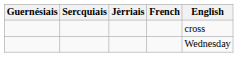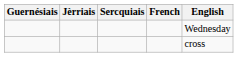columns swapped: (85, 12) <-> (128, 12)
(195, 28) cross -> (208, 28) Wednesday
(208, 44) Wednesday -> (195, 44) cross
